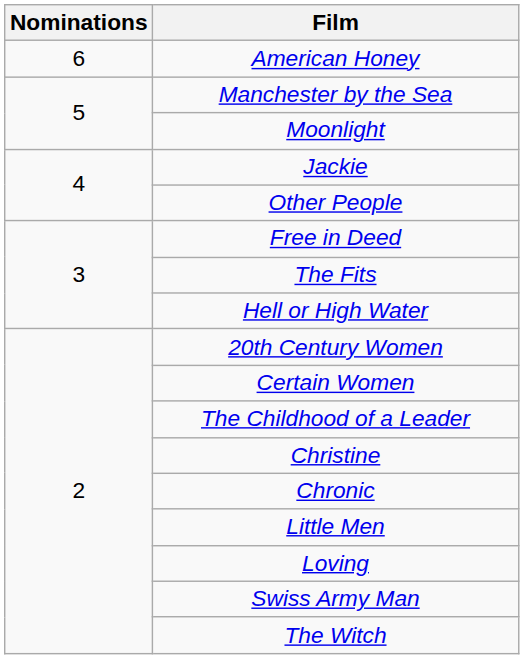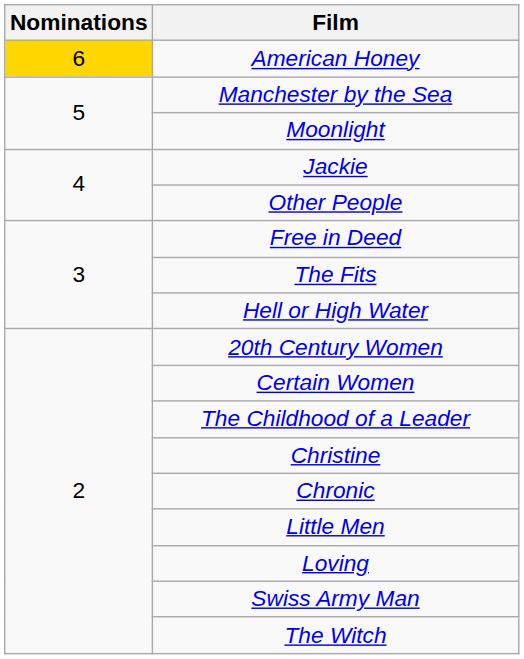(79, 58) no background -> (79, 58) gold background
